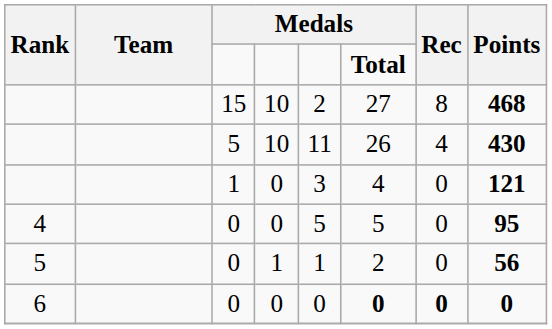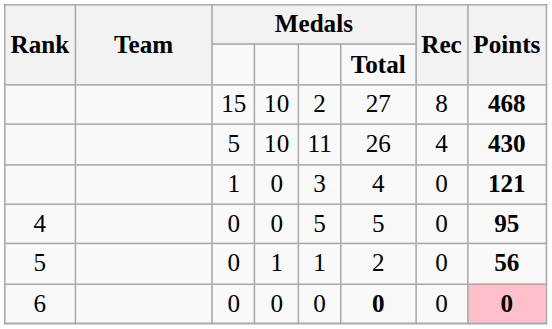(442, 303) bold -> (442, 303) normal
(507, 303) no background -> (507, 303) pink background
